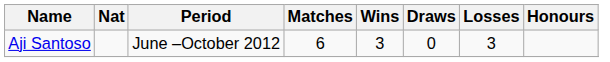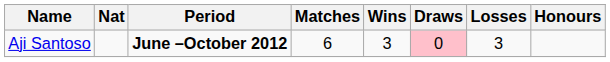(206, 43) normal -> (210, 43) bold
(431, 43) no background -> (439, 43) pink background
